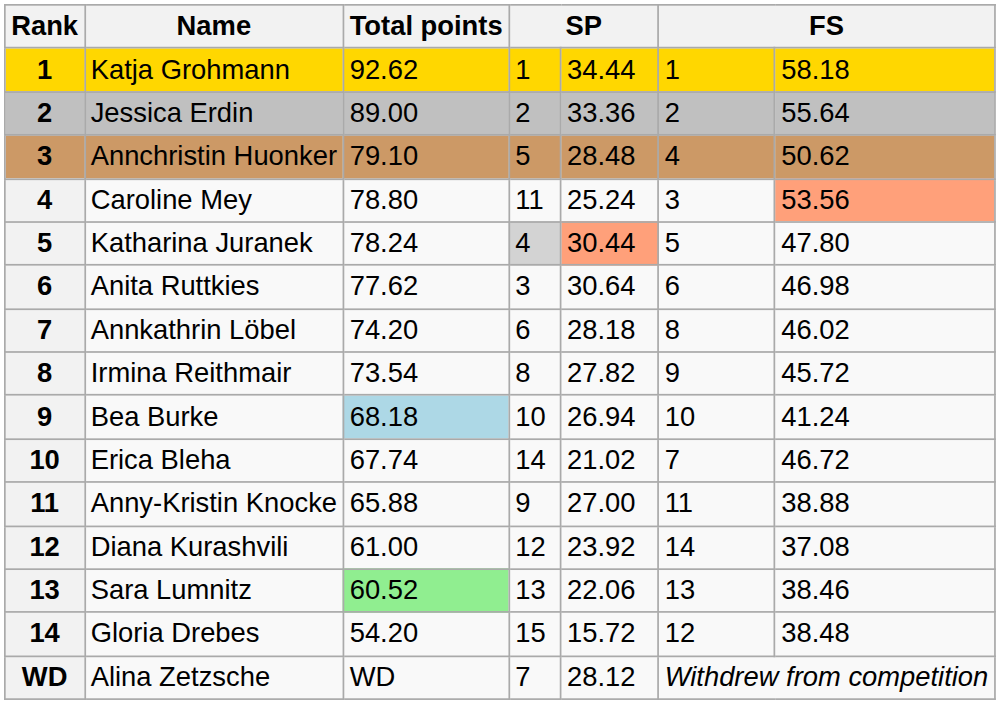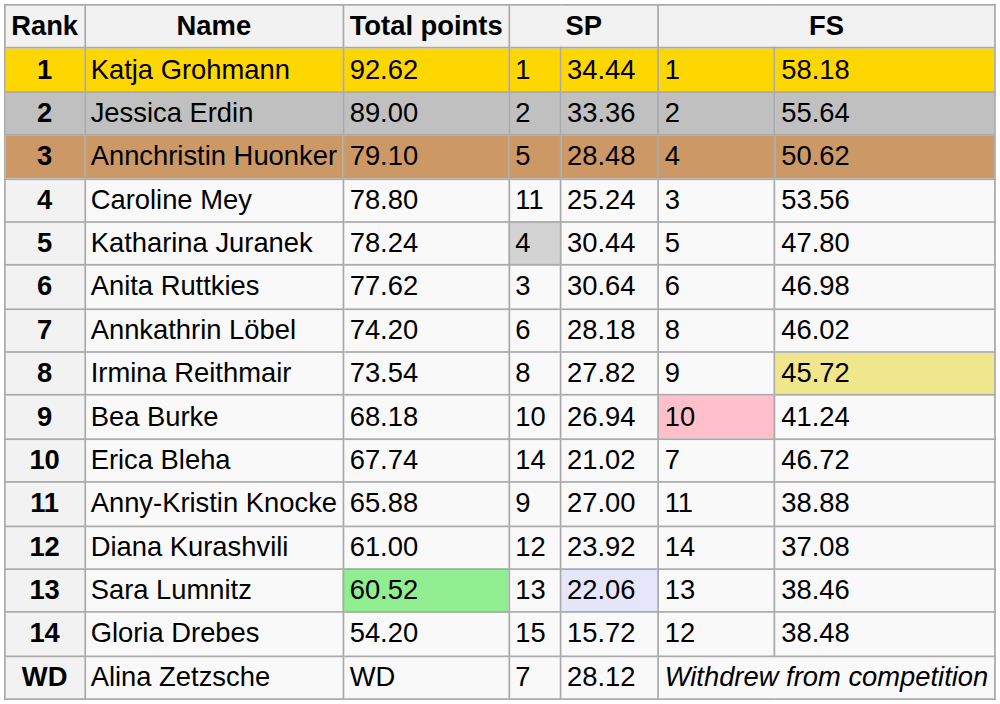(815, 199) lightsalmon background -> (815, 199) no background
(601, 243) lightsalmon background -> (601, 243) no background
(815, 373) no background -> (815, 373) khaki background
(384, 416) lightblue background -> (384, 416) no background
(680, 416) no background -> (680, 416) pink background
(601, 590) no background -> (601, 590) lavender background
